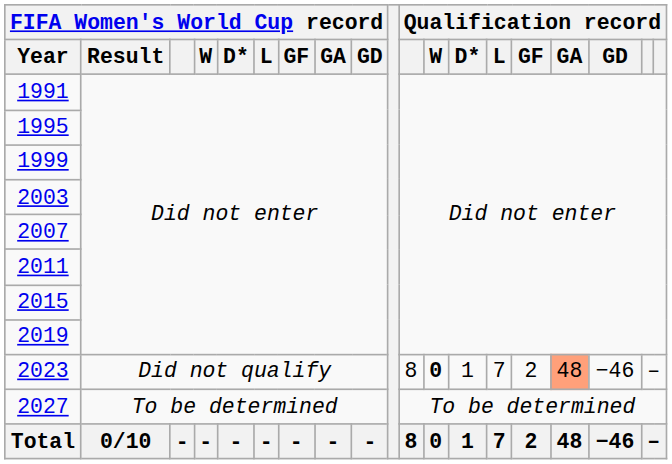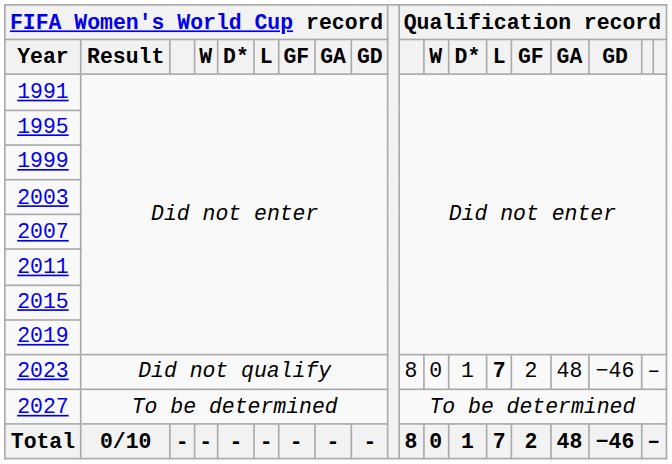(436, 372) bold -> (436, 372) normal
(499, 372) normal -> (499, 372) bold
(569, 372) lightsalmon background -> (569, 372) no background
